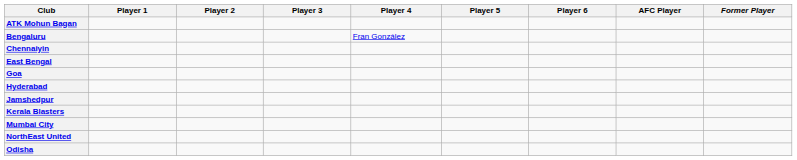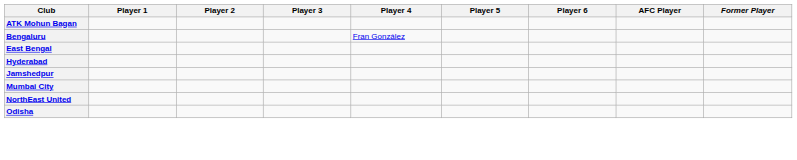- row: (28, 48)
- row: (14, 73)
- row: (35, 111)
